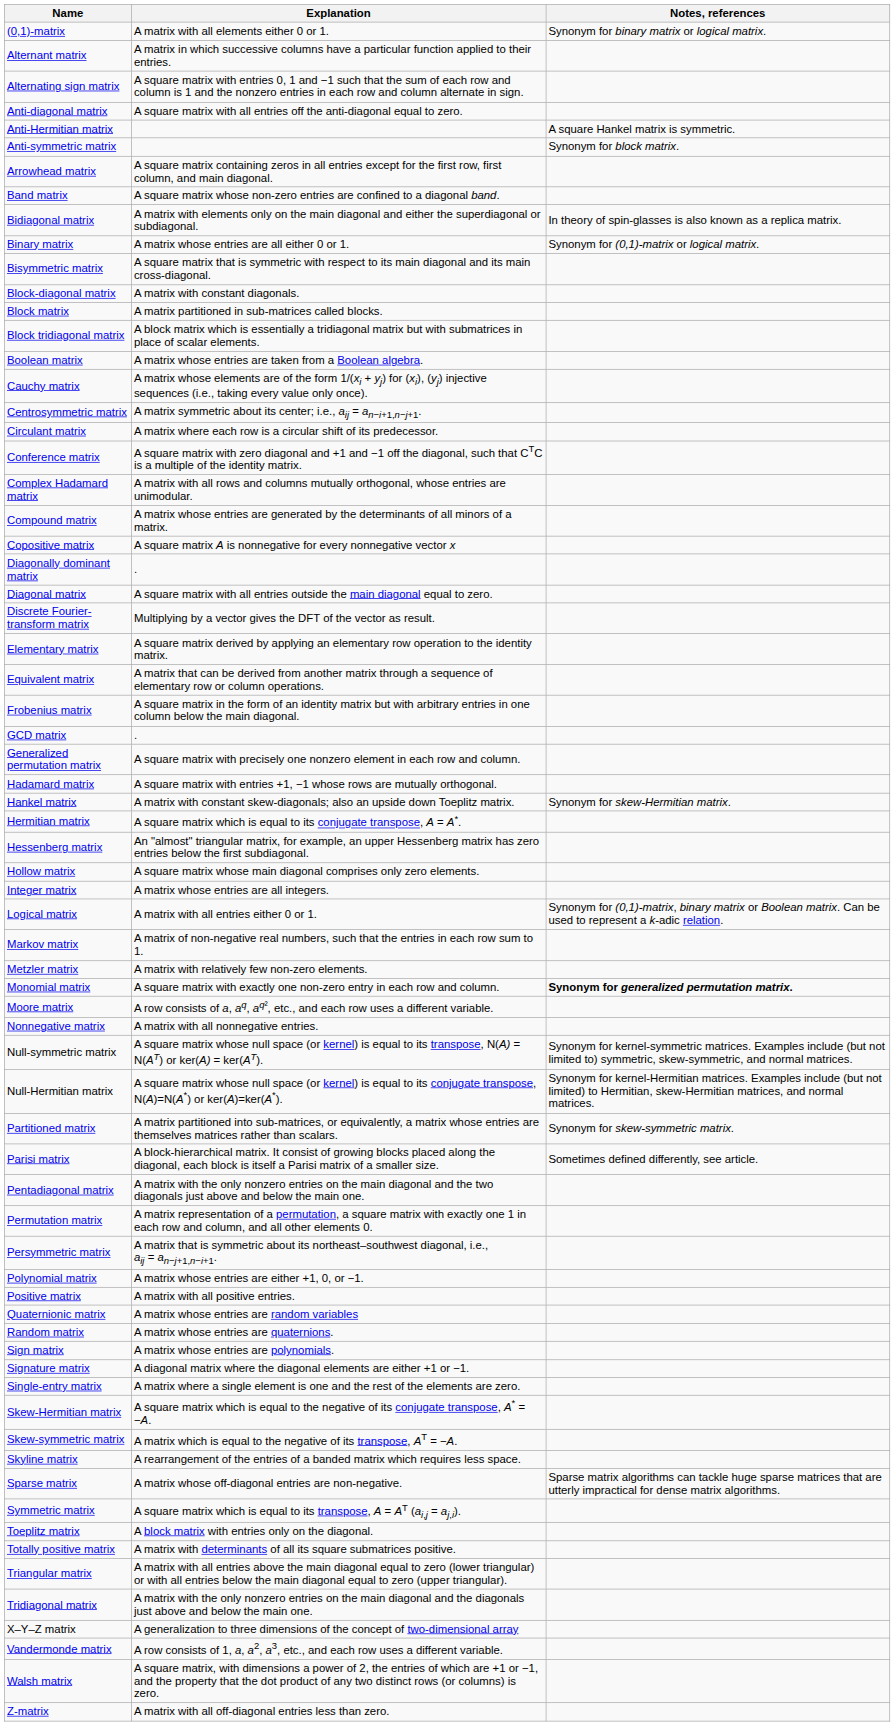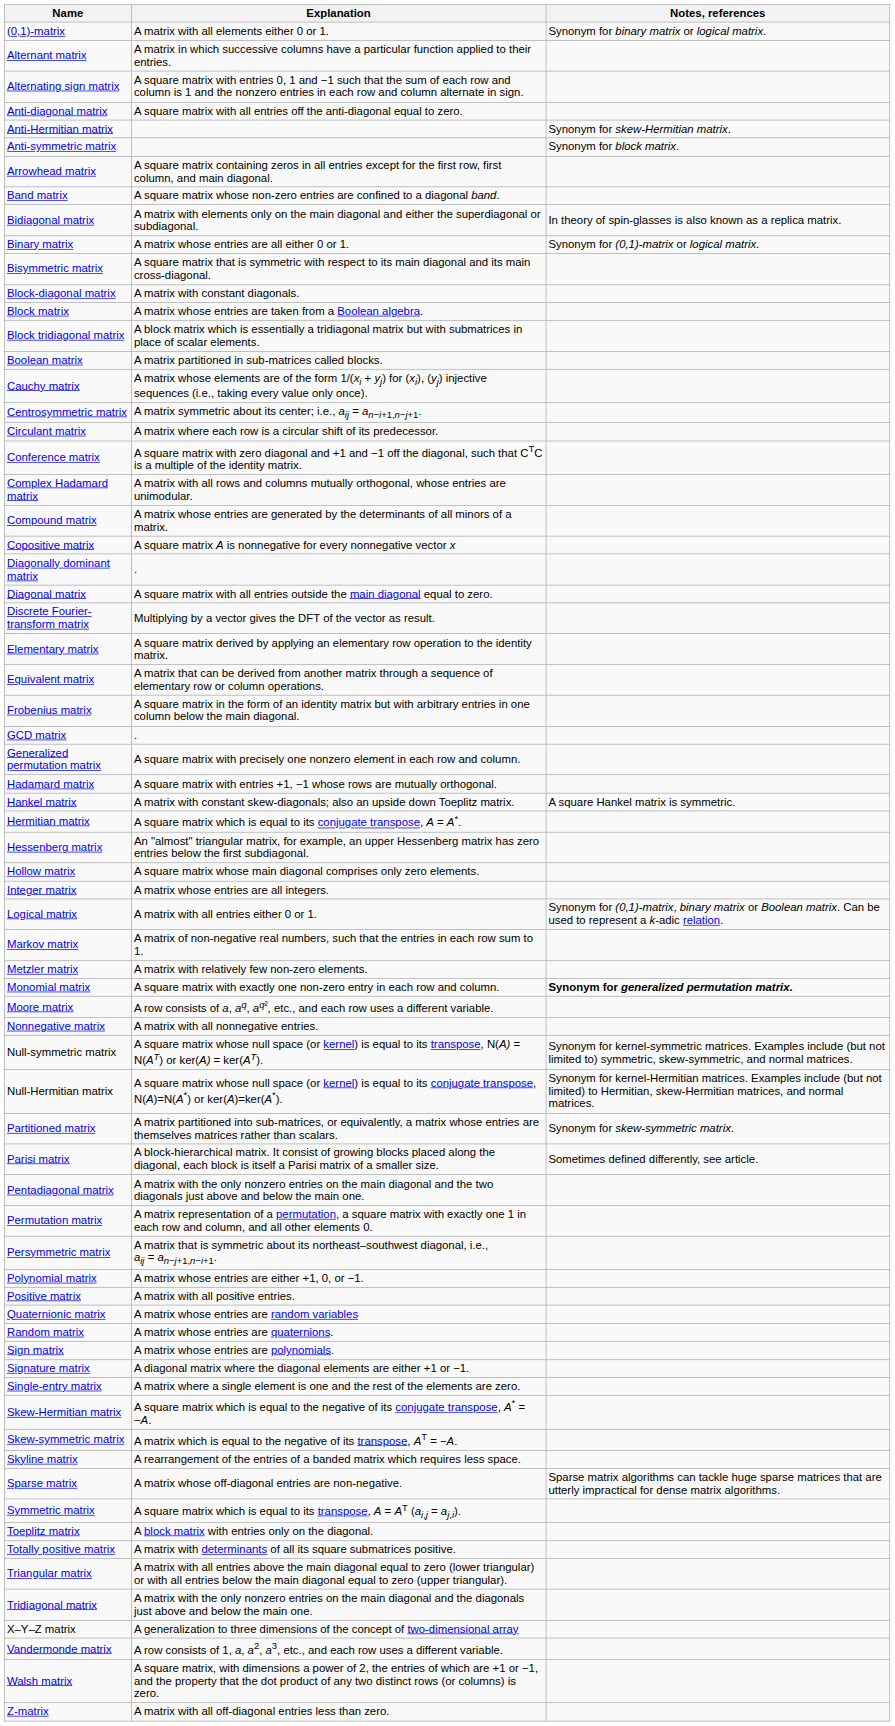(642, 129) A square Hankel matrix is symmetric. -> (640, 129) Synonym for skew-Hermitian matrix.
(258, 311) A matrix partitioned in sub-matrices called blocks. -> (279, 311) A matrix whose entries are taken from a Boolean algebra.
(279, 360) A matrix whose entries are taken from a Boolean algebra. -> (258, 360) A matrix partitioned in sub-matrices called blocks.
(640, 802) Synonym for skew-Hermitian matrix. -> (642, 802) A square Hankel matrix is symmetric.
